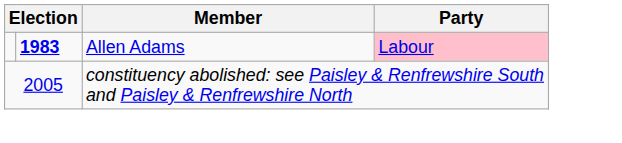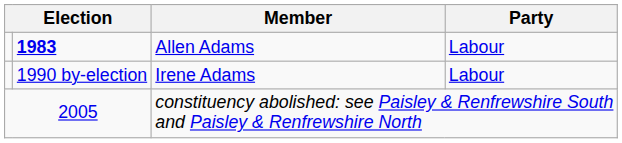(406, 46) pink background -> (477, 46) no background
+ row: (205, 74)
